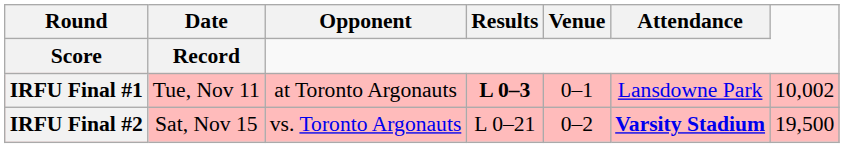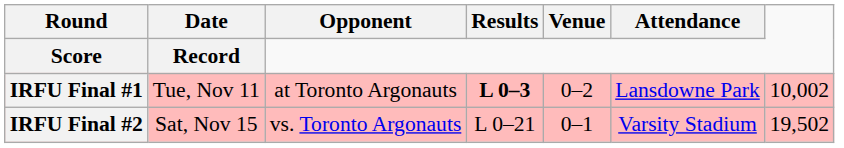(577, 90) 0–1 -> (577, 90) 0–2
(577, 124) 0–2 -> (577, 124) 0–1
(690, 124) bold -> (687, 124) normal
(805, 124) 19,500 -> (799, 124) 19,502
